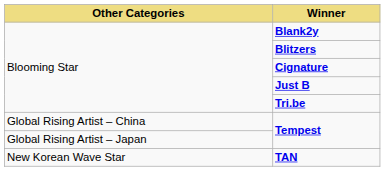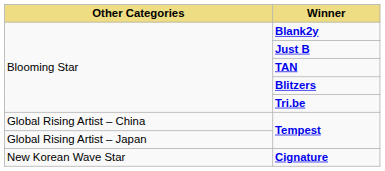(296, 49) Blitzers -> (292, 49) Just B
(302, 67) Cignature -> (286, 67) TAN
(292, 85) Just B -> (296, 85) Blitzers
(286, 157) TAN -> (302, 157) Cignature
